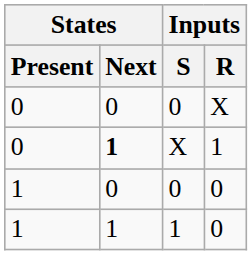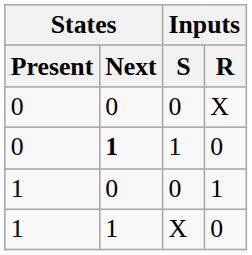(178, 147) X -> (175, 147) 1
(217, 147) 1 -> (217, 147) 0
(217, 188) 0 -> (217, 188) 1
(175, 229) 1 -> (178, 229) X
